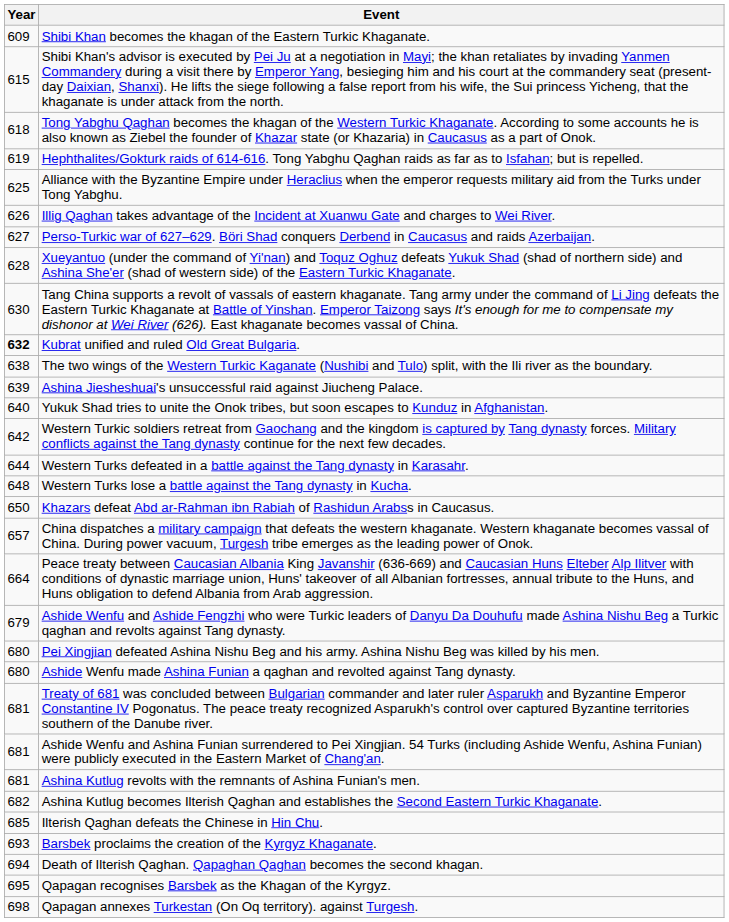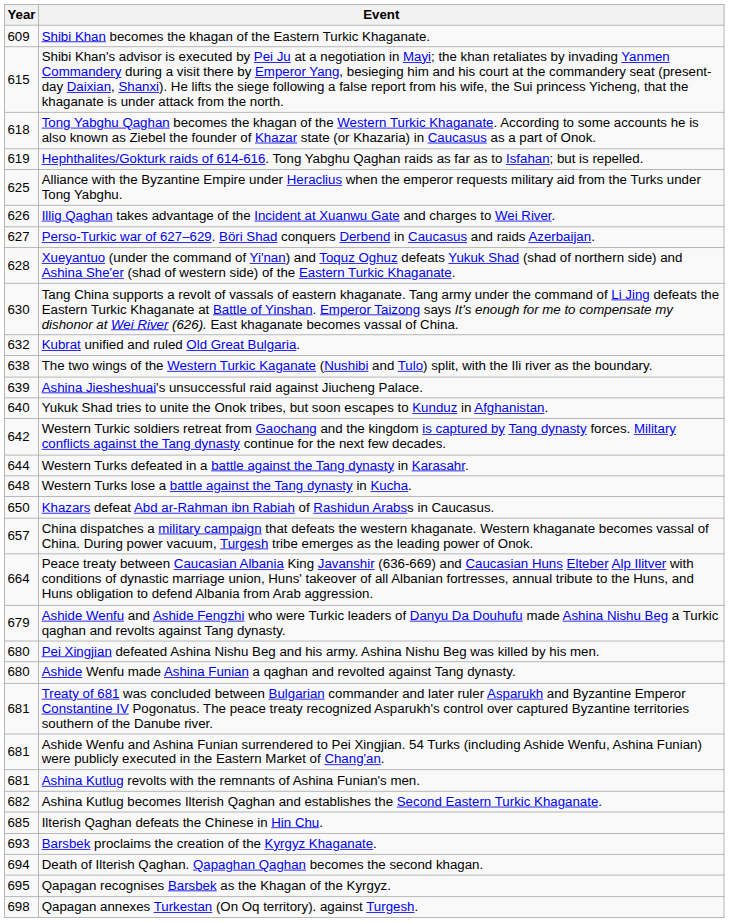(19, 345) bold -> (19, 345) normal
